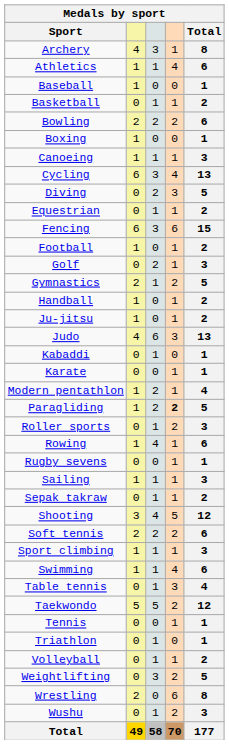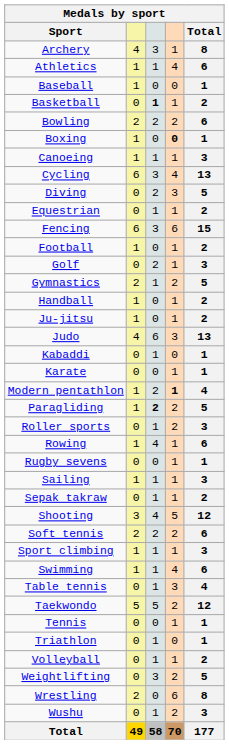(155, 103) normal -> (155, 103) bold
(175, 139) normal -> (175, 139) bold
(175, 390) normal -> (175, 390) bold
(155, 408) normal -> (155, 408) bold
(175, 408) bold -> (175, 408) normal
